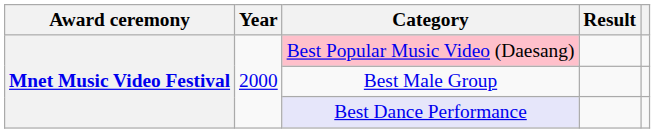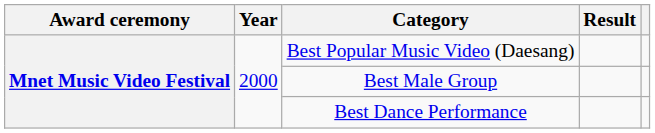(431, 50) pink background -> (431, 50) no background
(431, 111) lavender background -> (431, 111) no background
